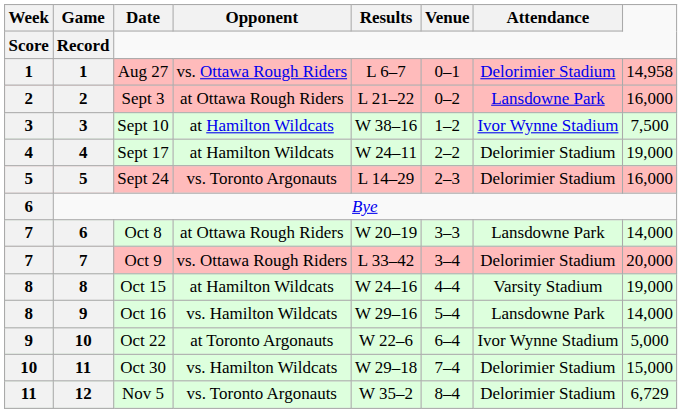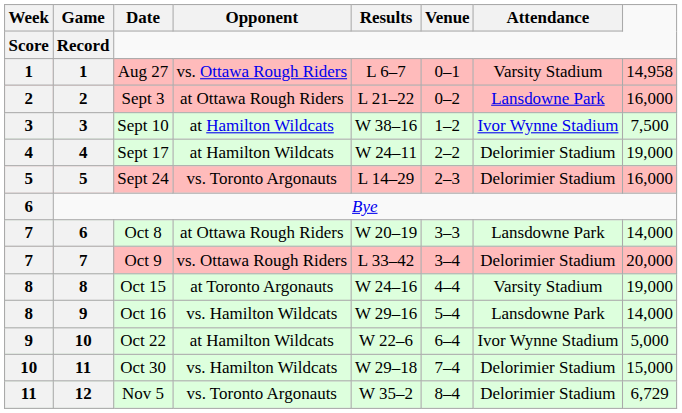(548, 71) Delorimier Stadium -> (548, 71) Varsity Stadium
(262, 286) at Hamilton Wildcats -> (262, 286) at Toronto Argonauts
(262, 340) at Toronto Argonauts -> (262, 340) at Hamilton Wildcats
